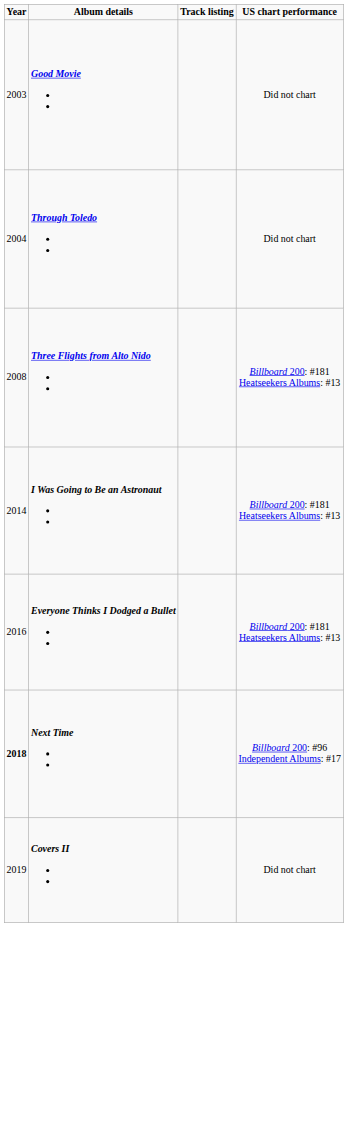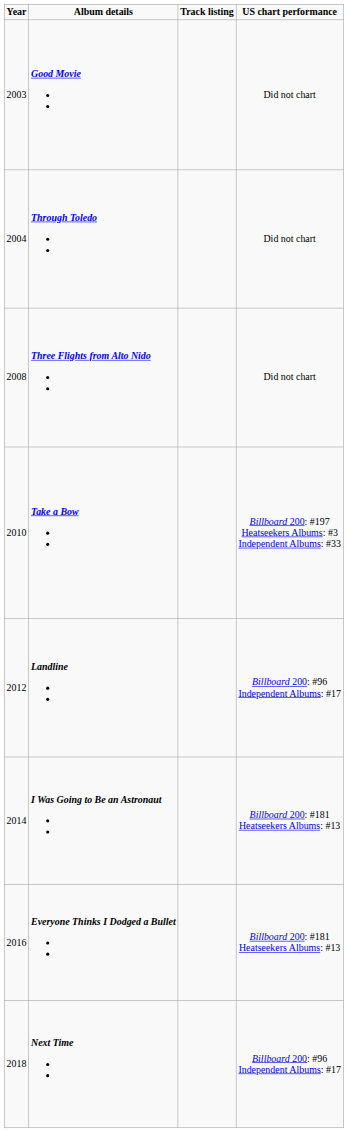(290, 377) Billboard 200: #181 Heatseekers Albums: #13 -> (290, 377) Did not chart
+ row: (103, 528)
+ row: (103, 683)
(17, 754) bold -> (17, 1064) normal
- row: (103, 865)
